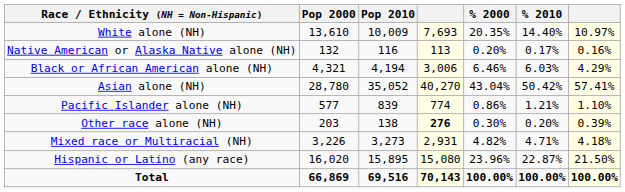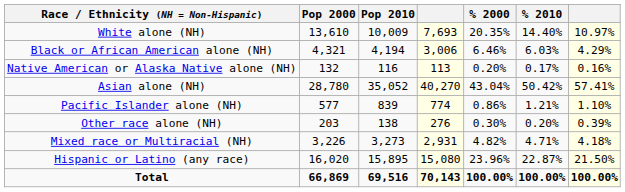rows swapped: (152, 68) <-> (152, 50)
(440, 123) bold -> (440, 123) normal
